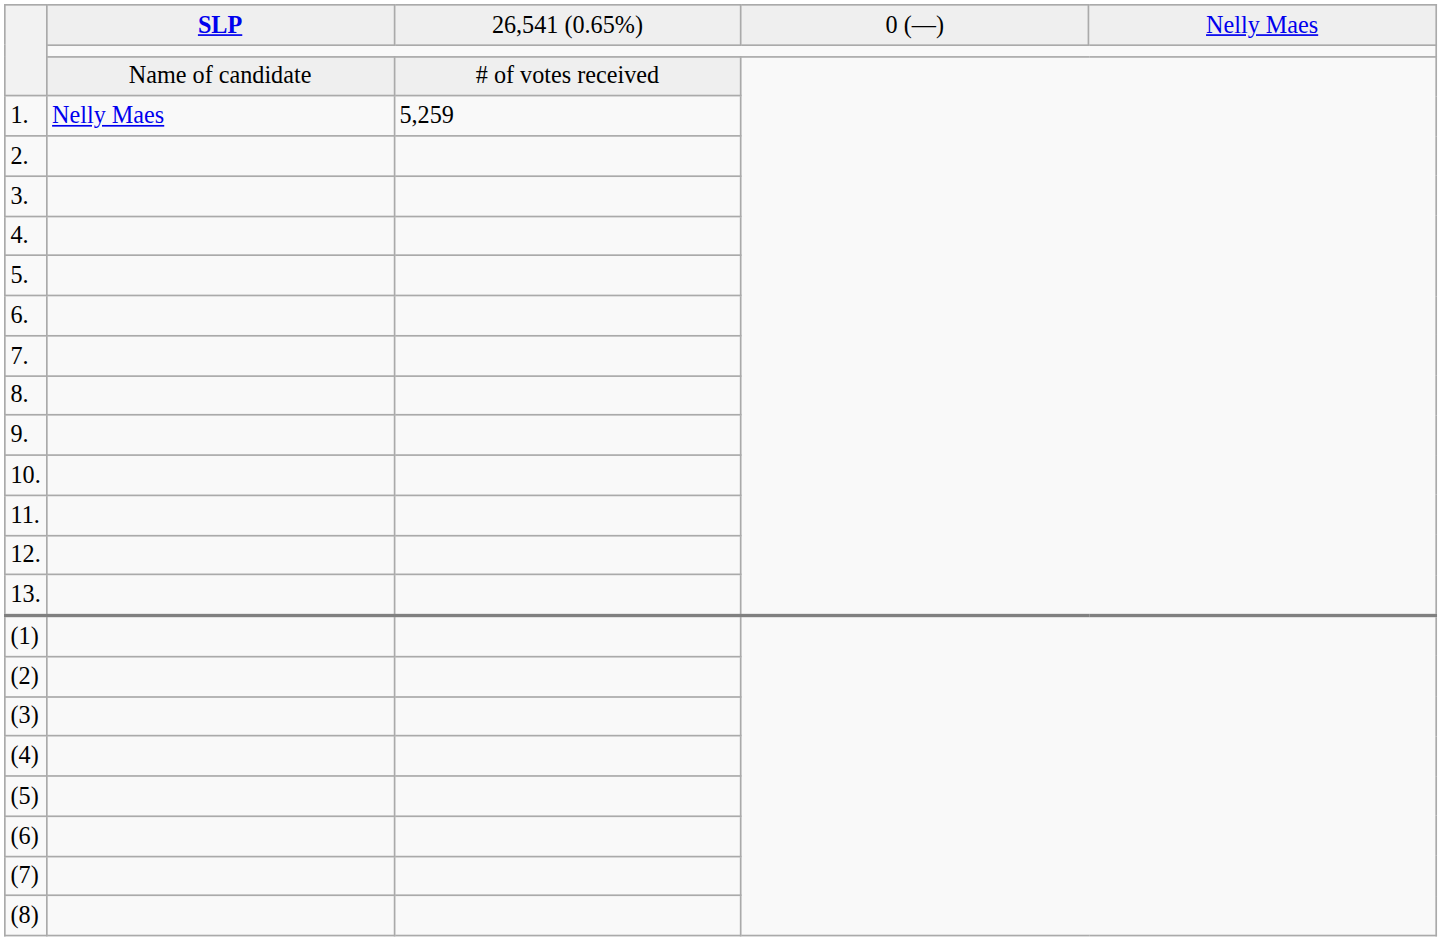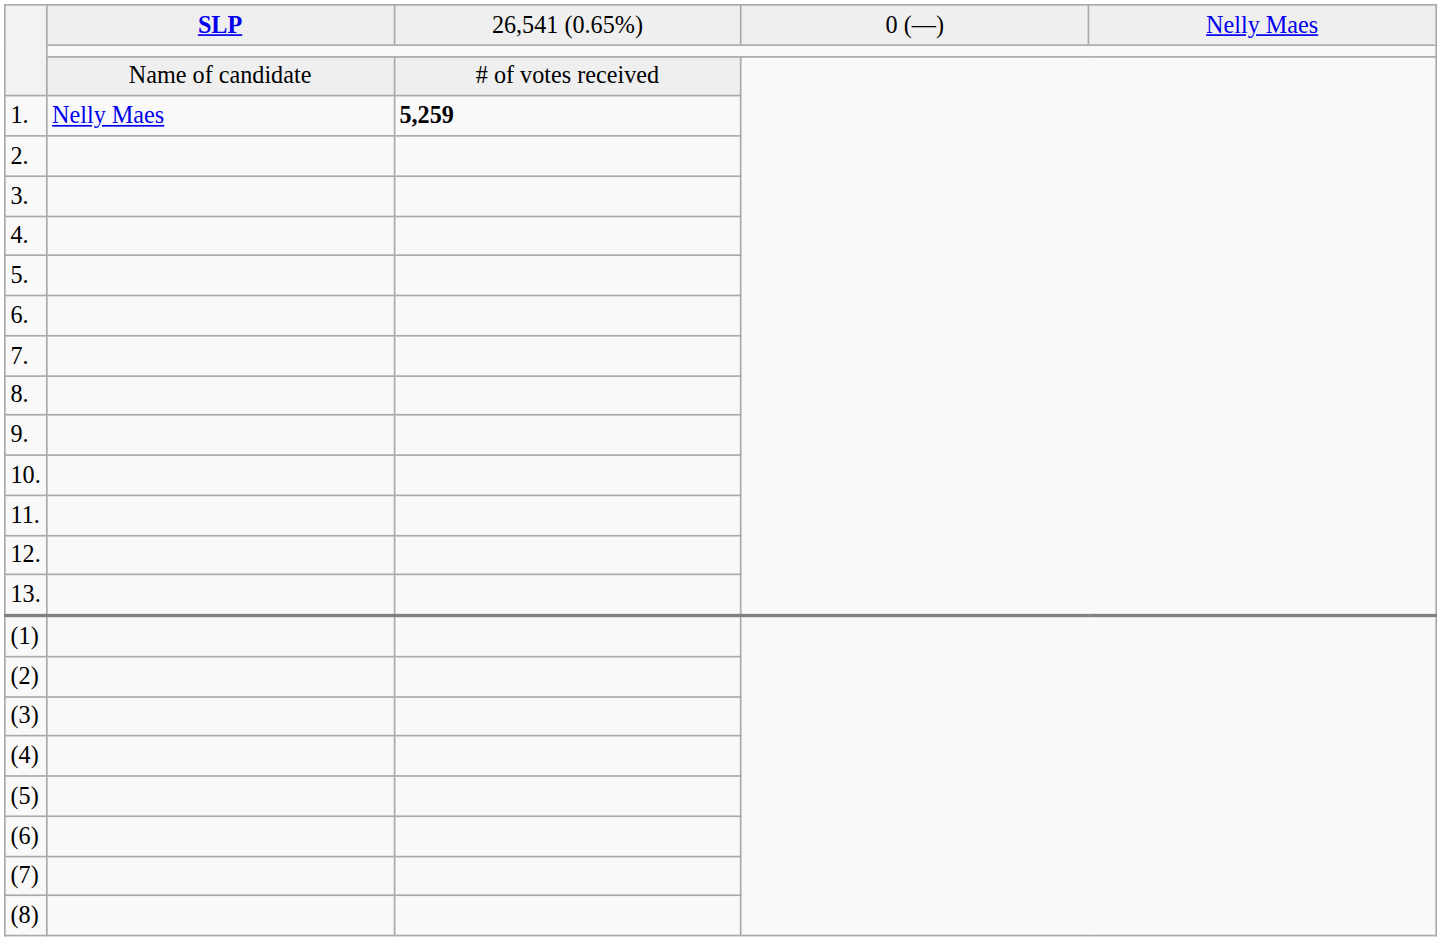(427, 115) normal -> (427, 115) bold
